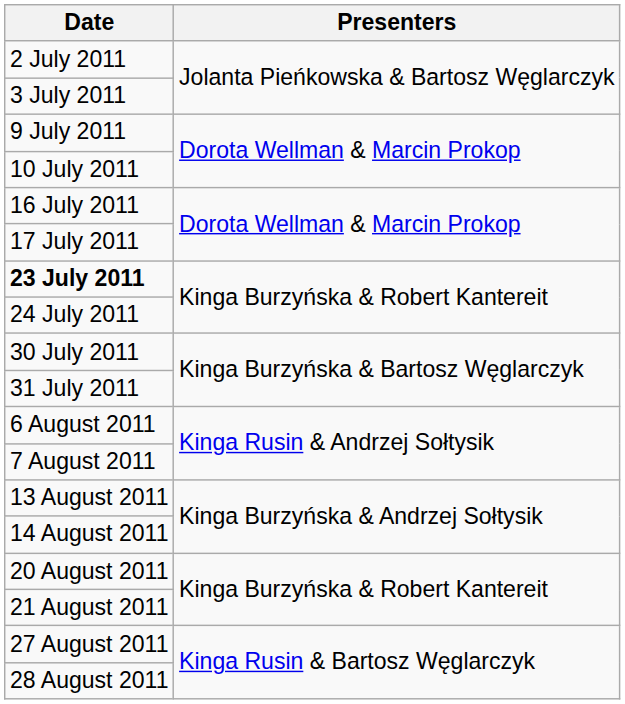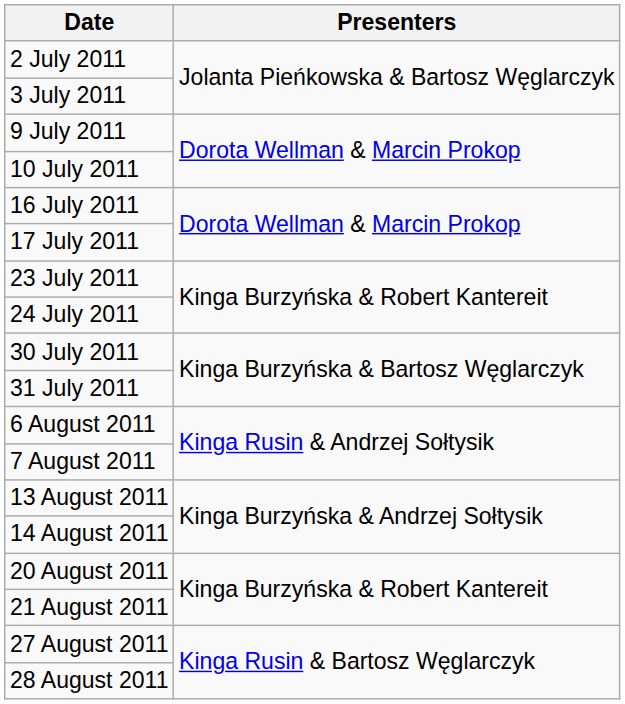(77, 278) bold -> (75, 278) normal
